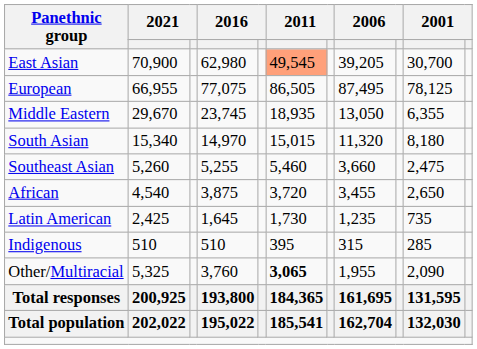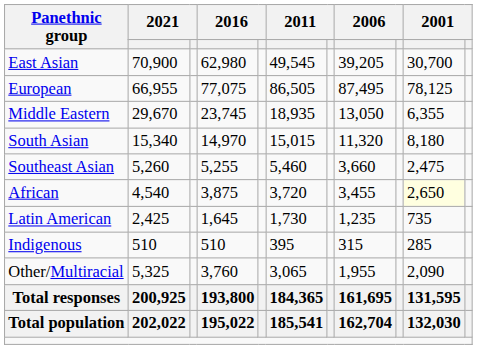(292, 62) lightsalmon background -> (292, 62) no background
(426, 192) no background -> (426, 192) lightyellow background
(288, 271) bold -> (288, 271) normal
